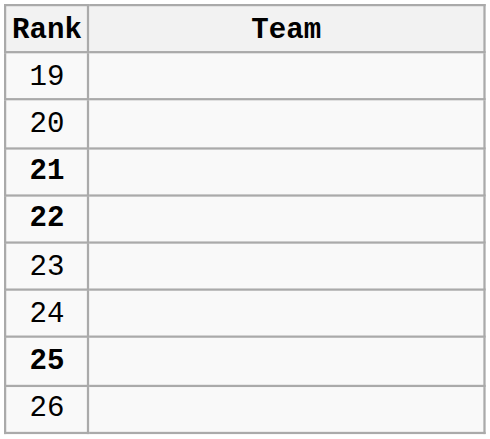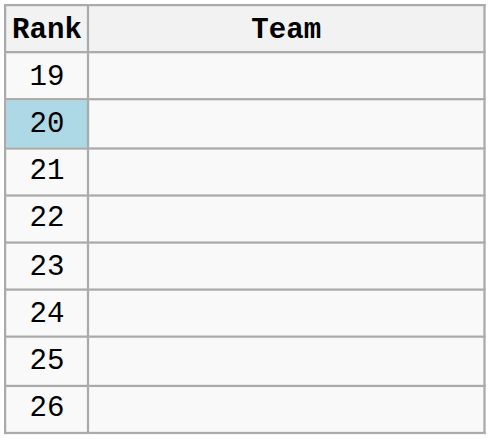(47, 124) no background -> (47, 124) lightblue background
(47, 171) bold -> (47, 171) normal
(47, 219) bold -> (47, 219) normal
(47, 361) bold -> (47, 361) normal
